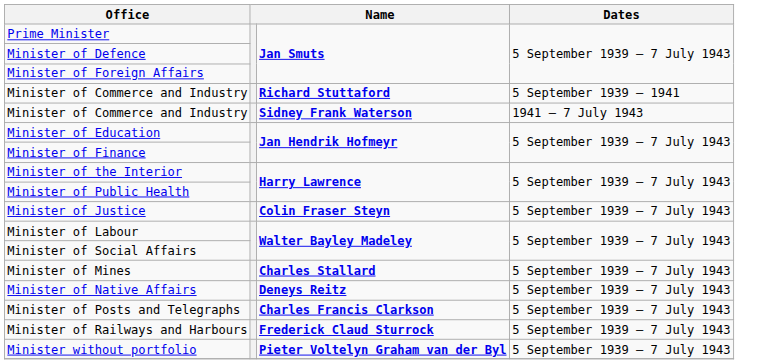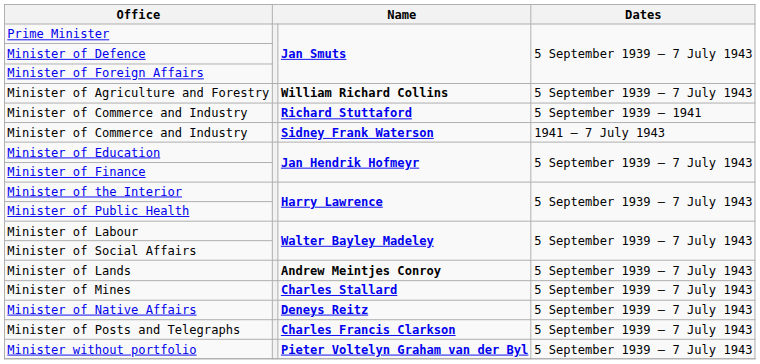+ row: (138, 93)
- row: (76, 211)
+ row: (69, 270)
- row: (127, 330)
